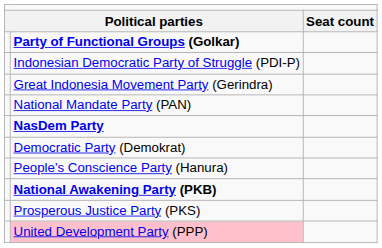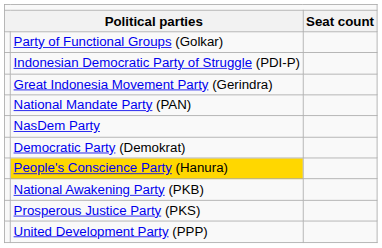(126, 42) bold -> (118, 42) normal
(59, 126) bold -> (57, 126) normal
(121, 168) no background -> (121, 168) gold background
(115, 189) bold -> (109, 189) normal
(111, 231) pink background -> (111, 231) no background
